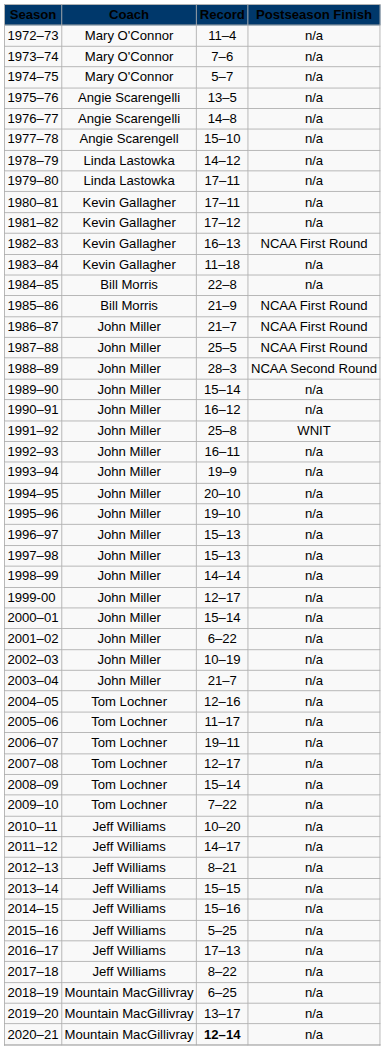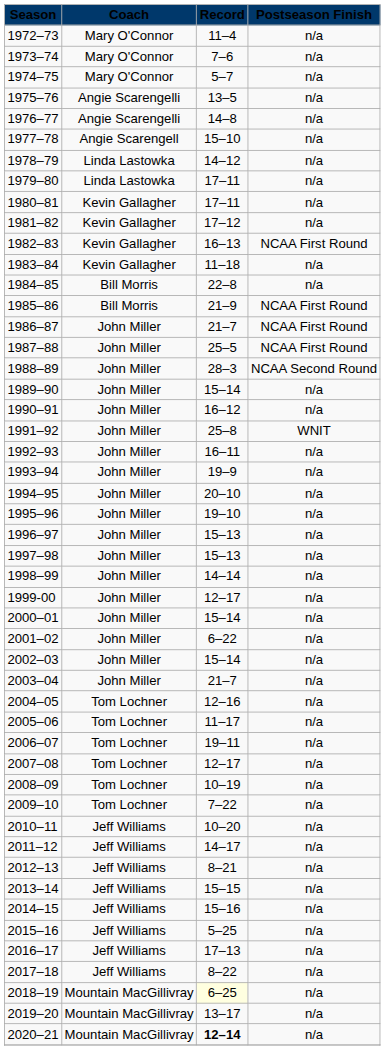(222, 659) 10–19 -> (222, 659) 15–14
(222, 784) 15–14 -> (222, 784) 10–19
(222, 992) no background -> (222, 992) lightyellow background
